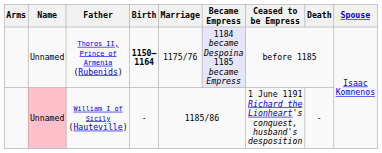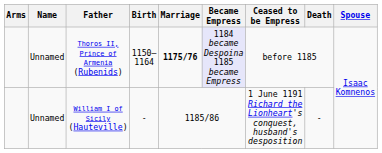(144, 57) bold -> (144, 57) normal
(180, 57) normal -> (180, 57) bold
(47, 118) pink background -> (47, 118) no background
